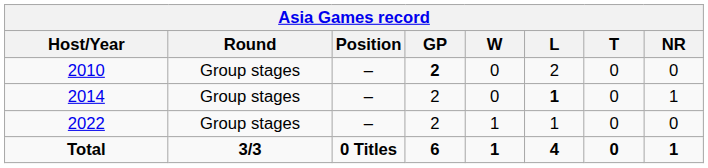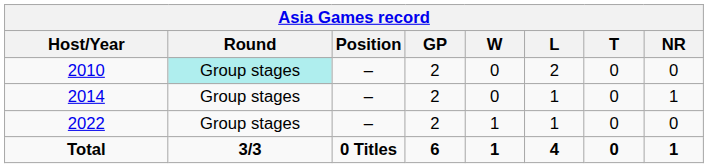(250, 70) no background -> (250, 70) paleturquoise background
(435, 70) bold -> (435, 70) normal
(554, 96) bold -> (554, 96) normal
